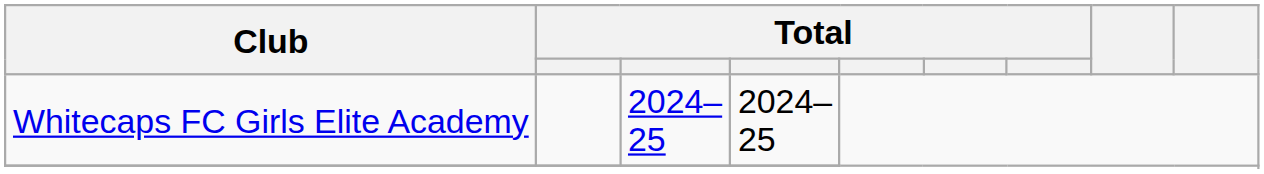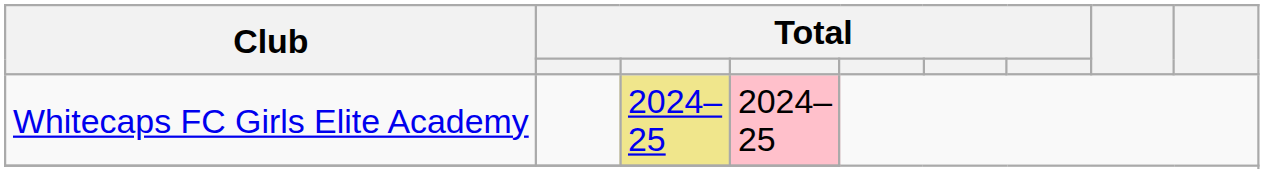(675, 120) no background -> (675, 120) khaki background
(785, 120) no background -> (785, 120) pink background
